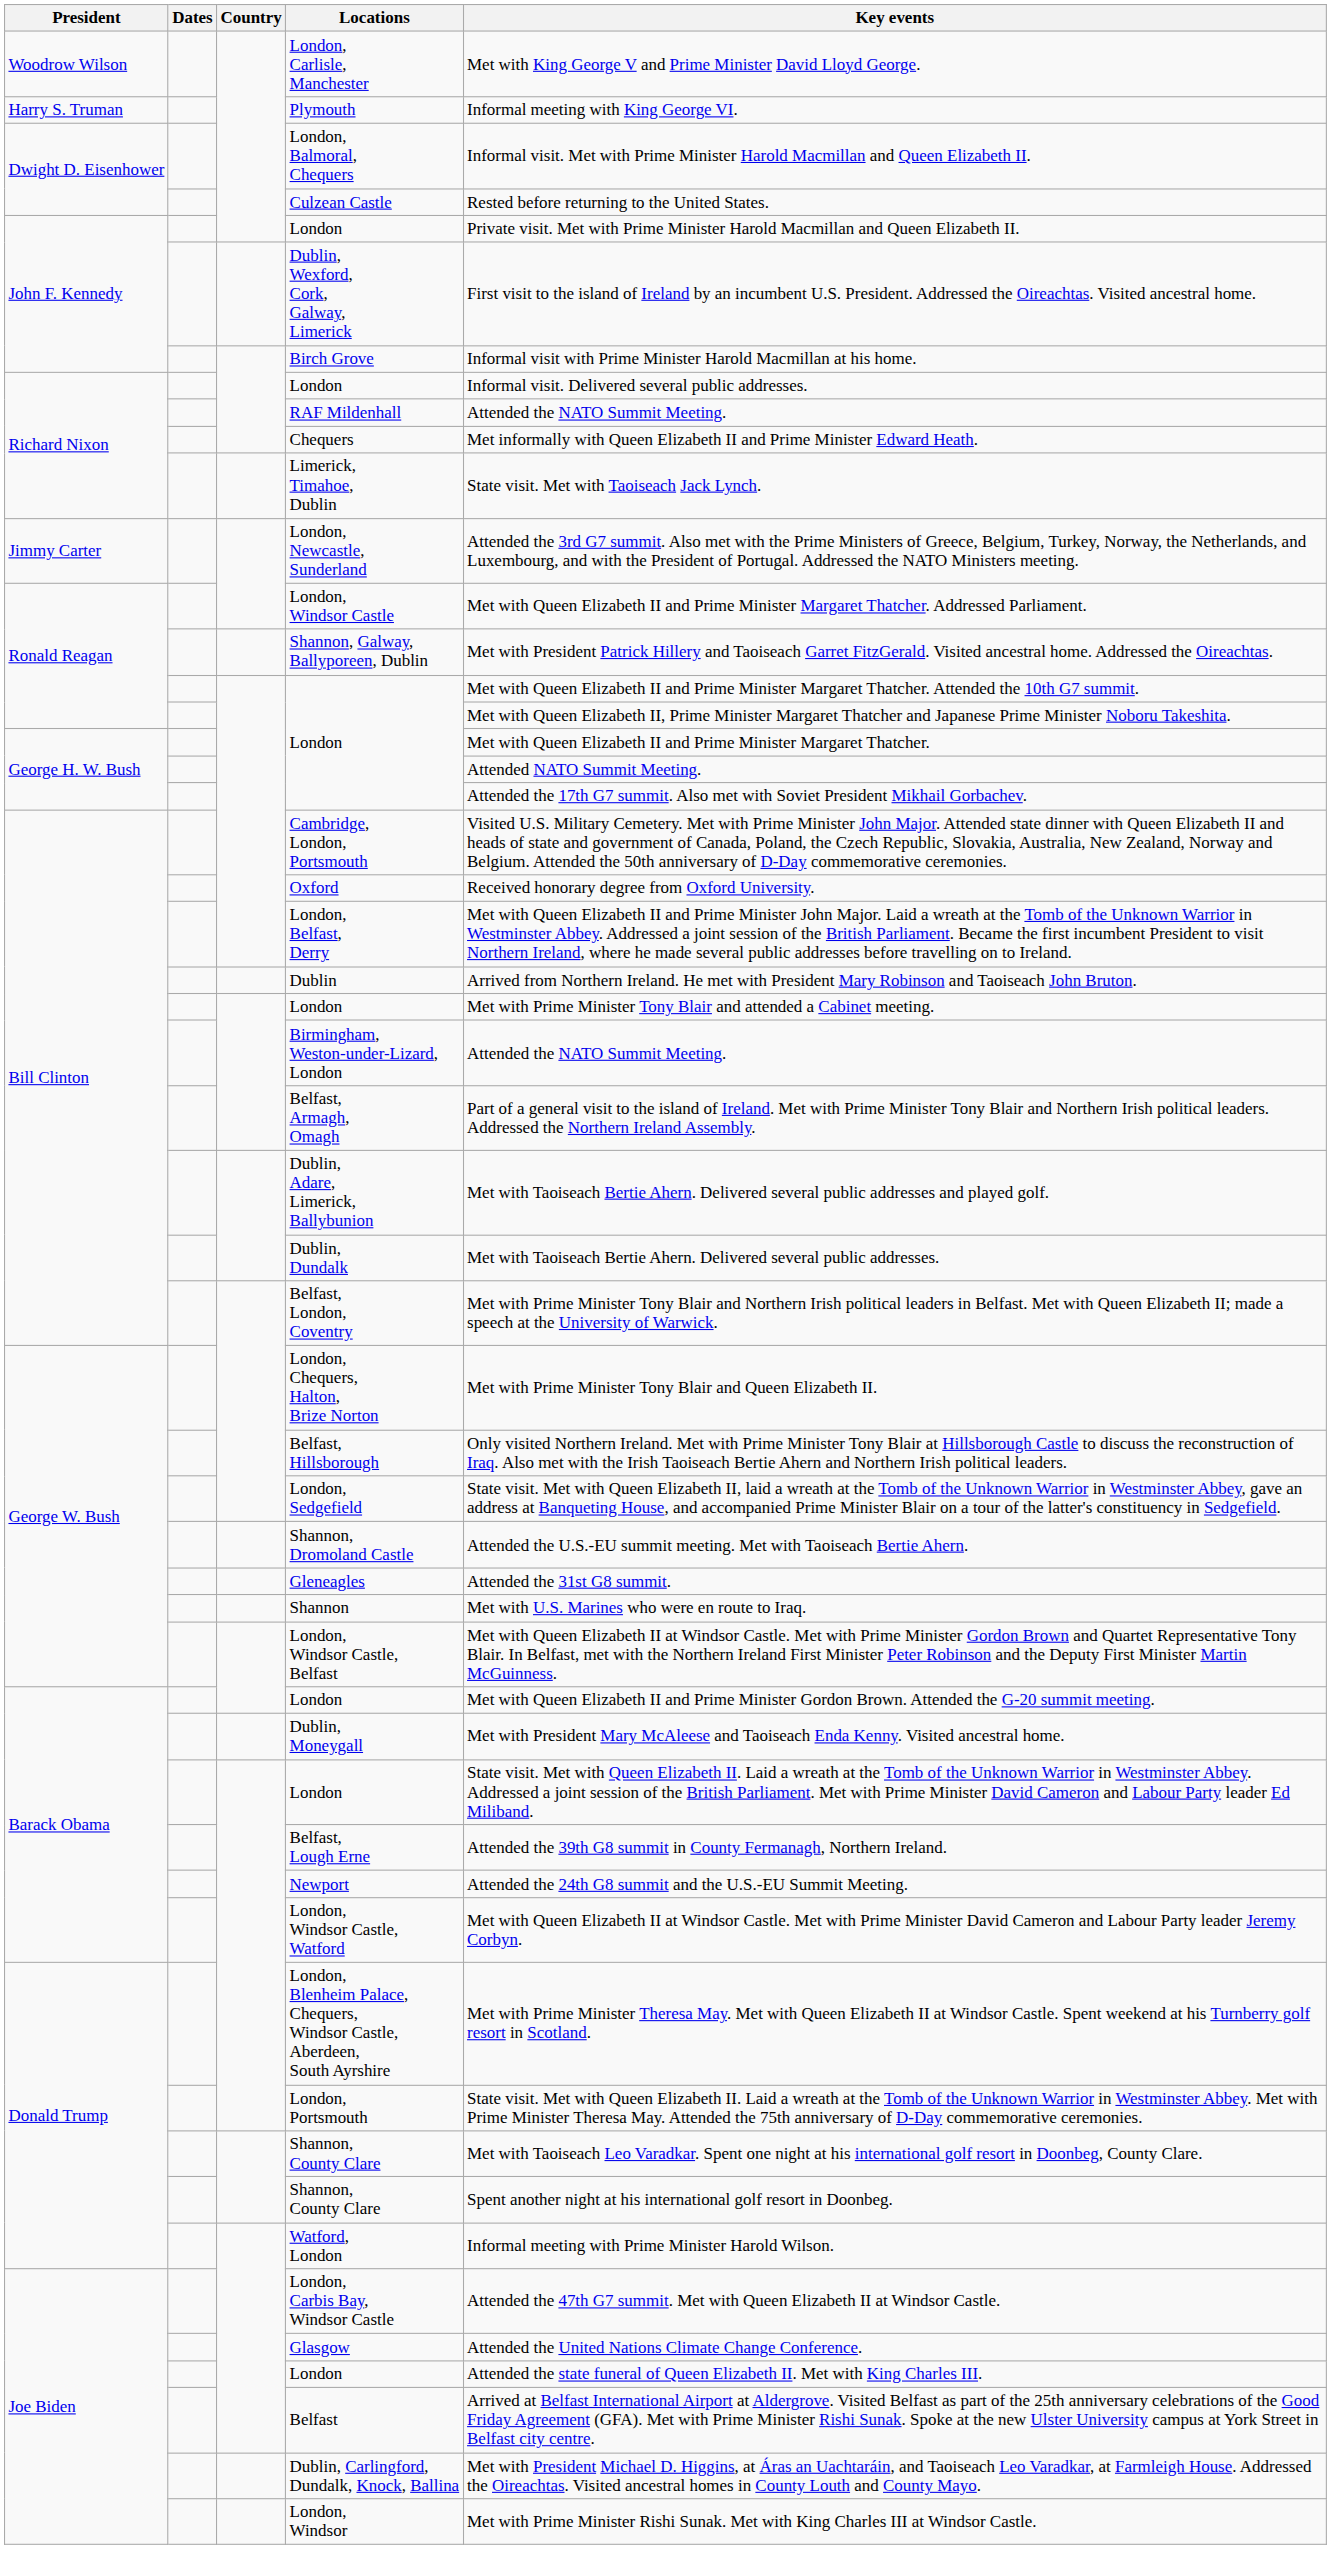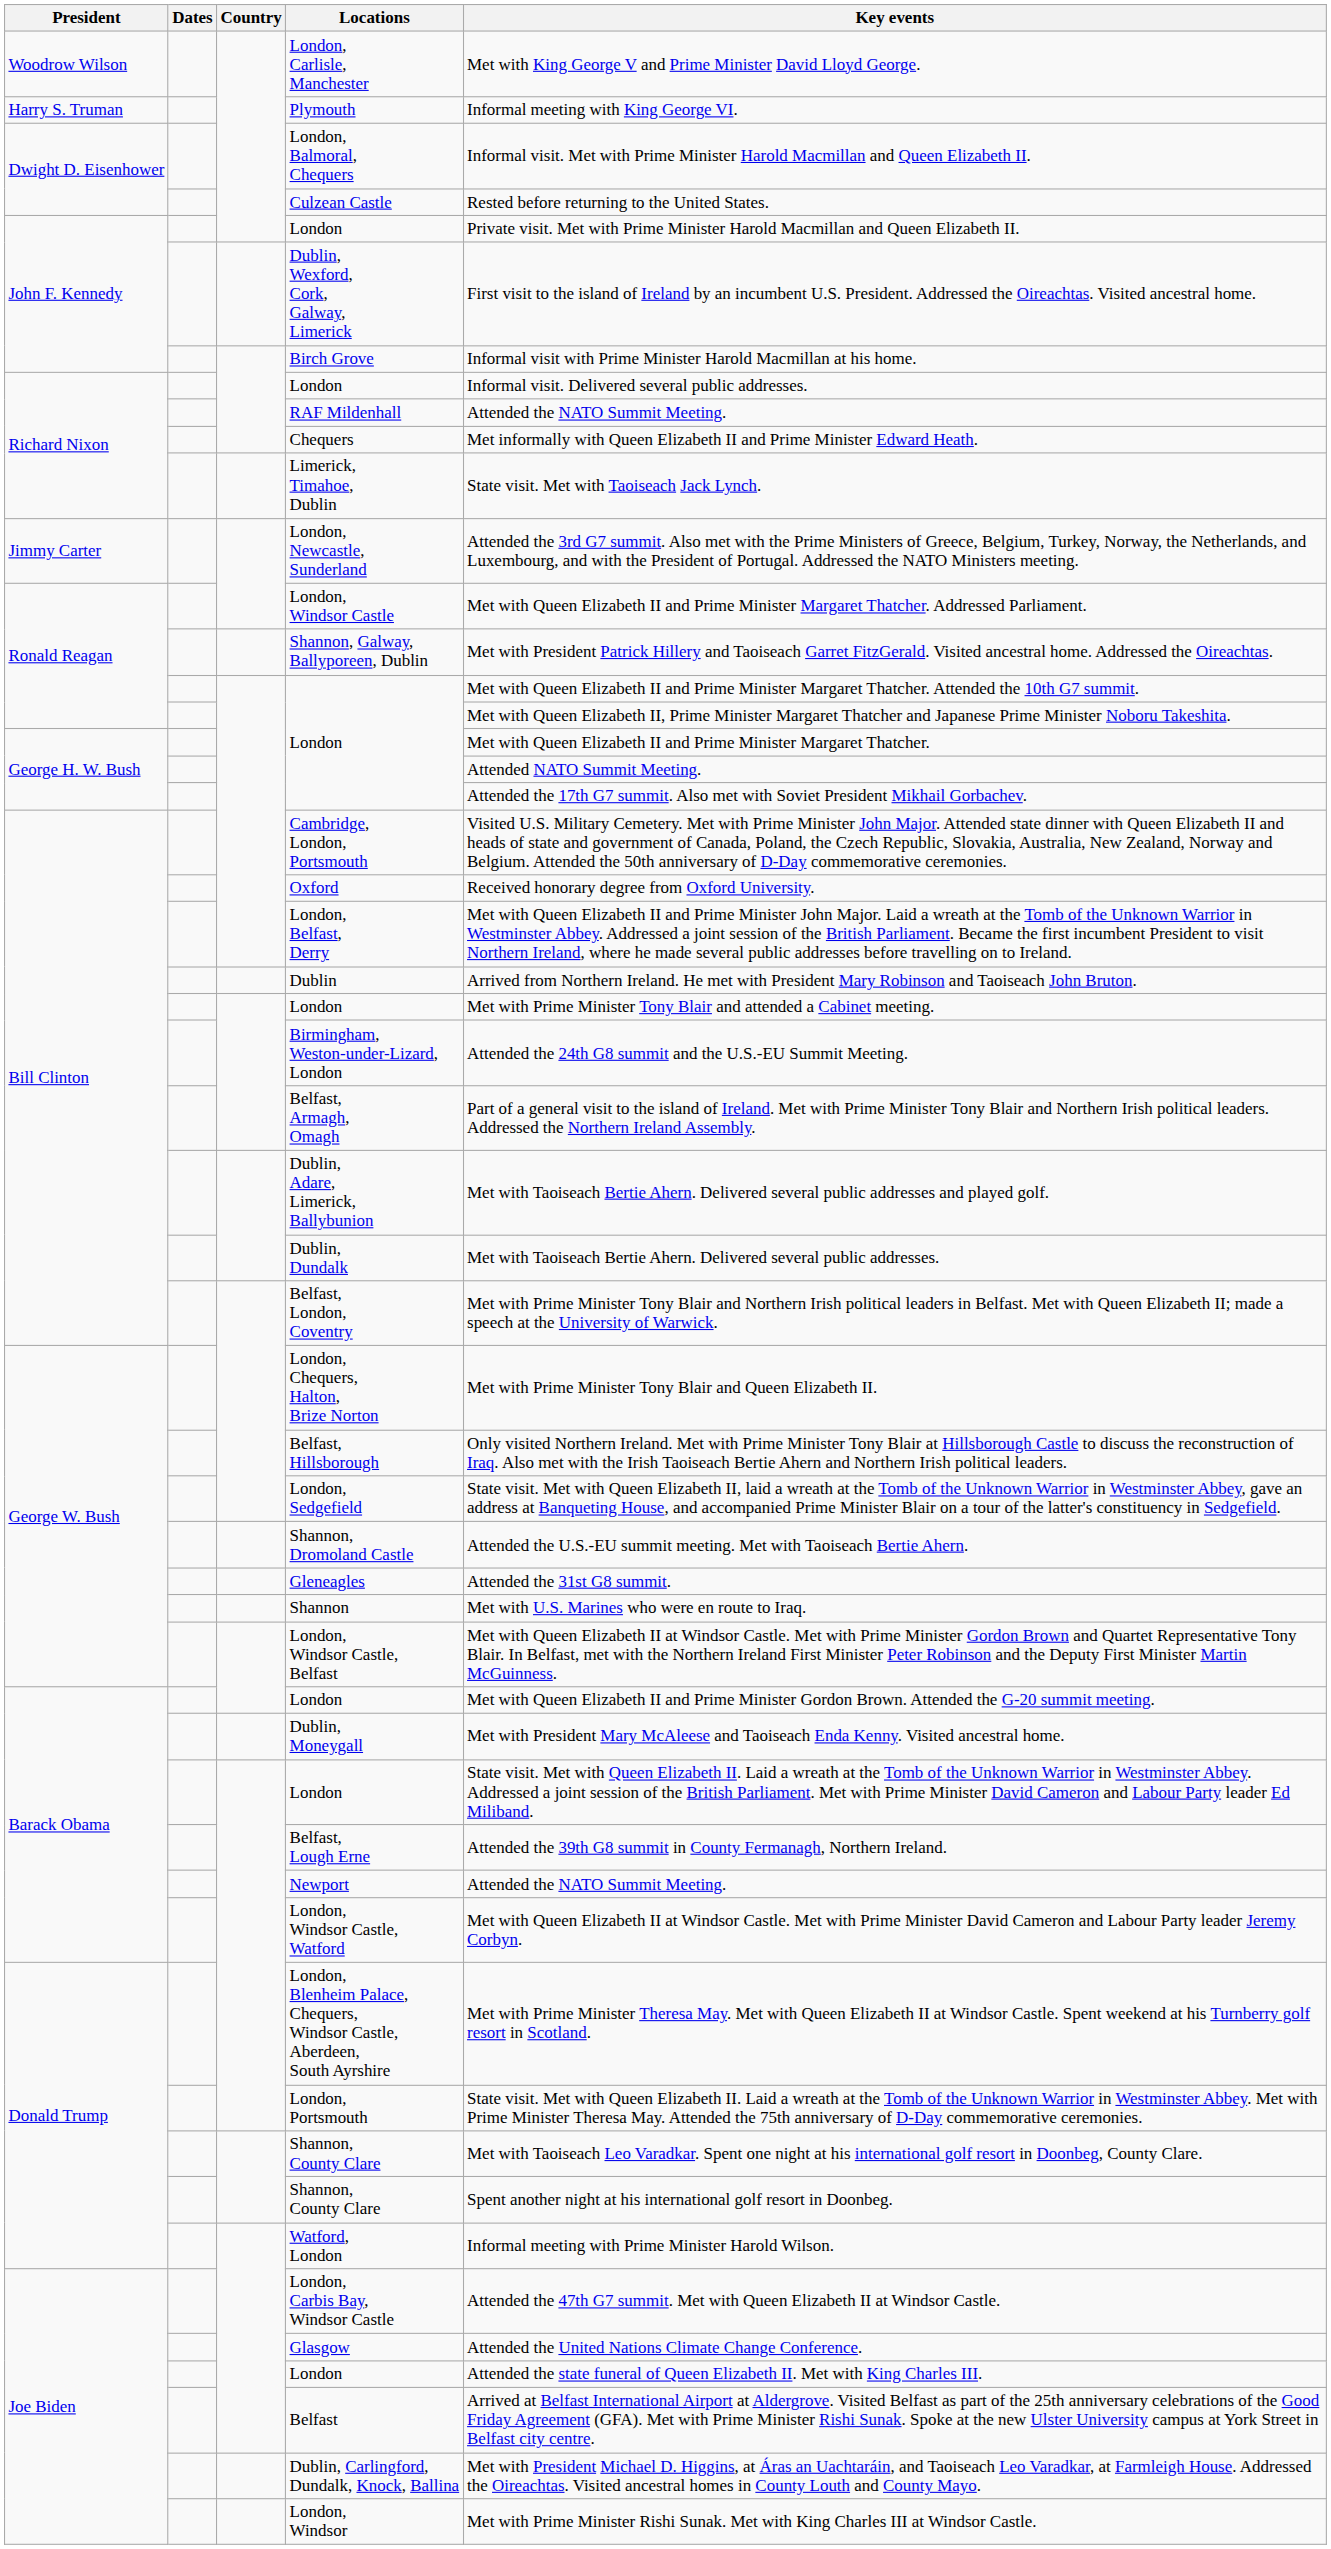(597, 1052) Attended the NATO Summit Meeting. -> (688, 1052) Attended the 24th G8 summit and the U.S.-EU Summit Meeting.
(688, 1883) Attended the 24th G8 summit and the U.S.-EU Summit Meeting. -> (597, 1883) Attended the NATO Summit Meeting.
